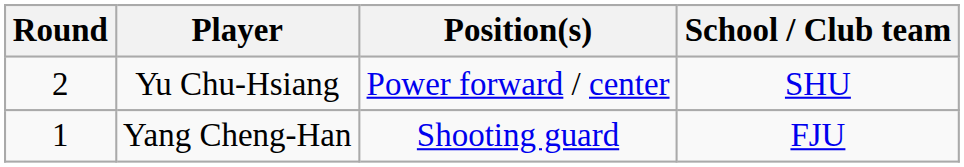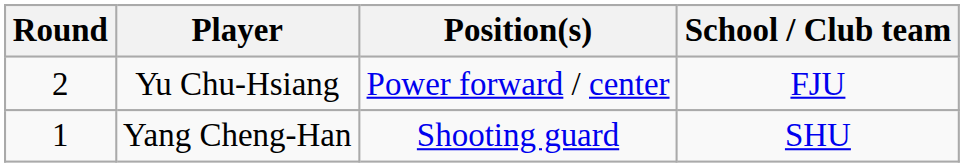(818, 82) SHU -> (818, 82) FJU
(818, 135) FJU -> (818, 135) SHU
